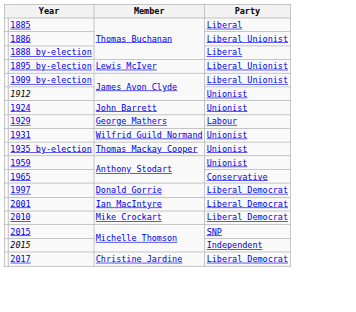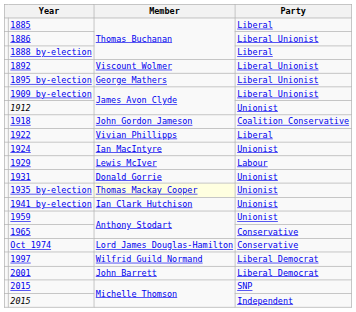+ row: (21, 66)
(126, 66) Lewis McIver -> (131, 80) George Mathers
+ row: (21, 121)
+ row: (21, 135)
(126, 108) John Barrett -> (129, 149) Ian MacIntyre
(131, 121) George Mathers -> (126, 163) Lewis McIver
(149, 135) Wilfrid Guild Normand -> (129, 176) Donald Gorrie
(147, 149) no background -> (147, 190) lightyellow background
+ row: (51, 204)
+ row: (31, 245)
(129, 190) Donald Gorrie -> (149, 259) Wilfrid Guild Normand
(129, 204) Ian MacIntyre -> (126, 273) John Barrett
- row: (21, 218)
- row: (21, 259)
